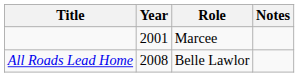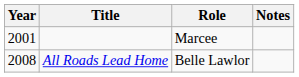columns swapped: (154, 15) <-> (70, 15)
